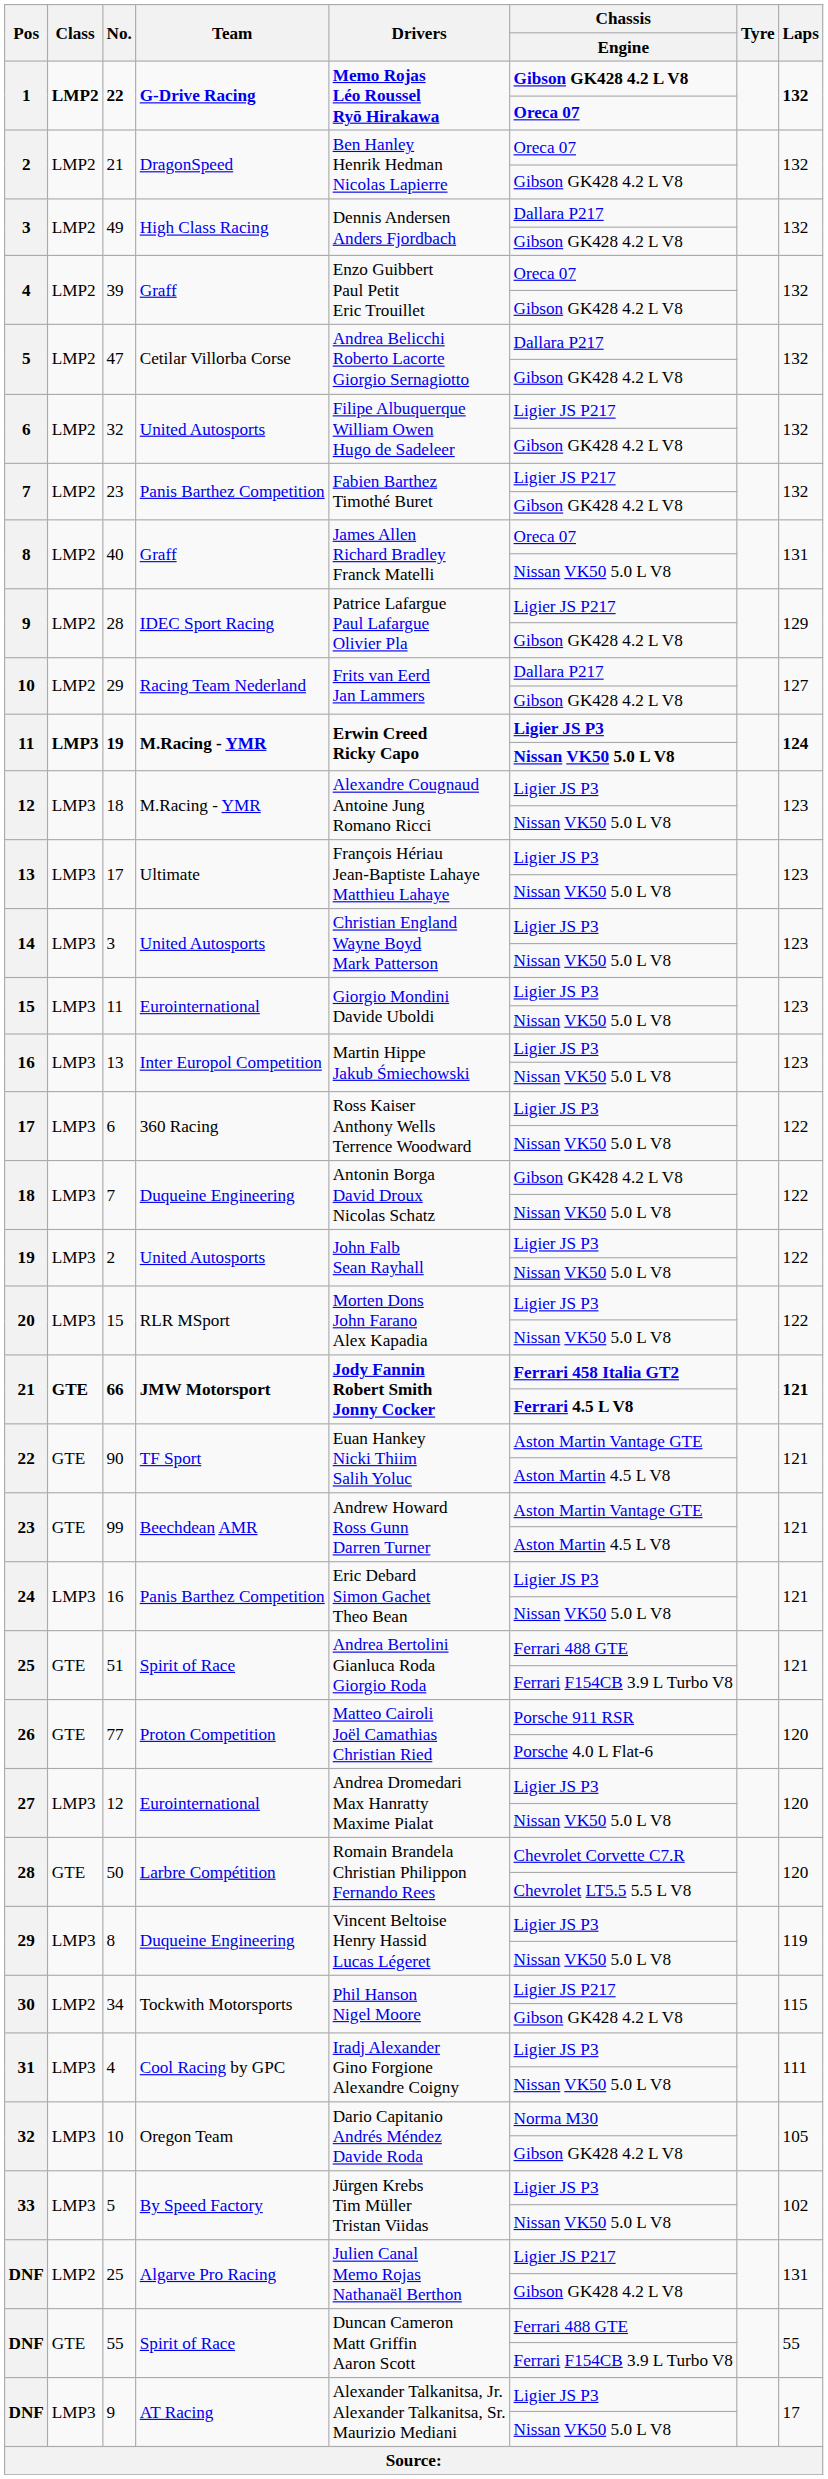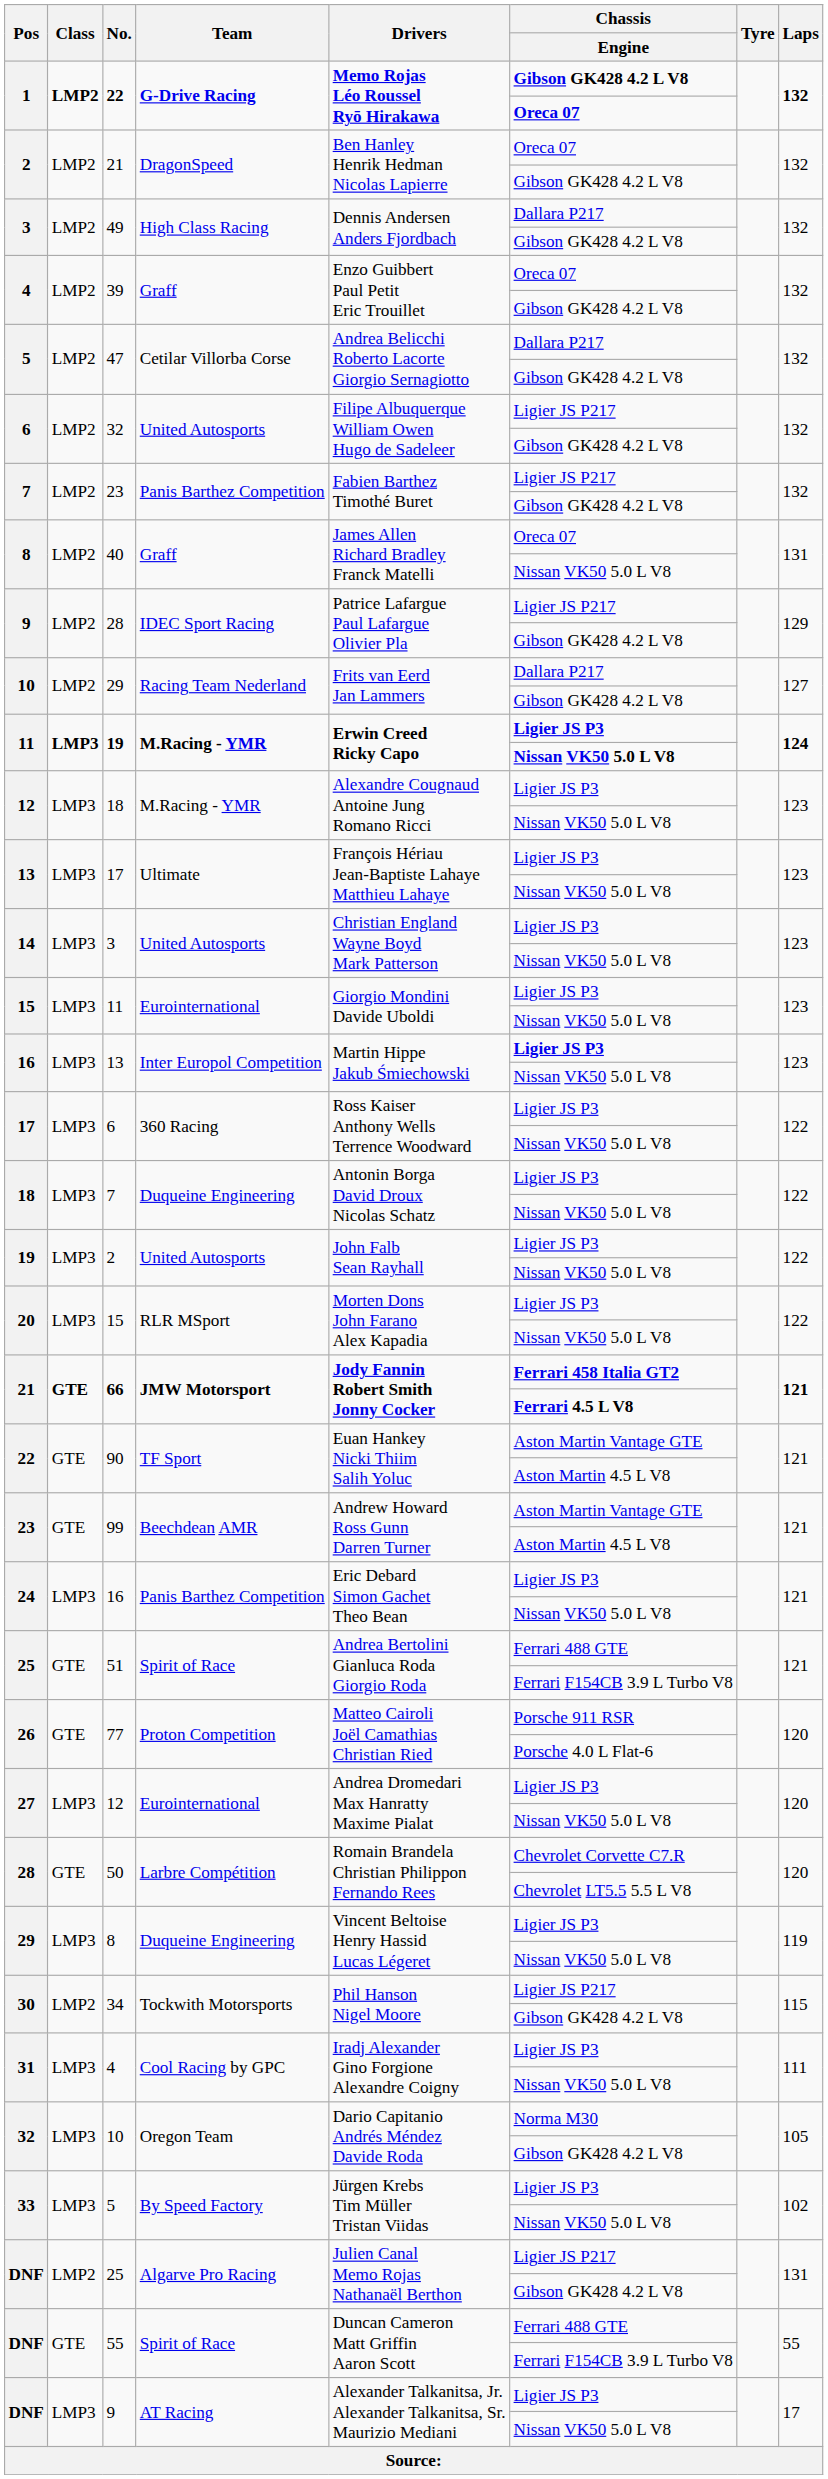(556, 1048) normal -> (559, 1048) bold
(598, 1177) Gibson GK428 4.2 L V8 -> (556, 1177) Ligier JS P3
